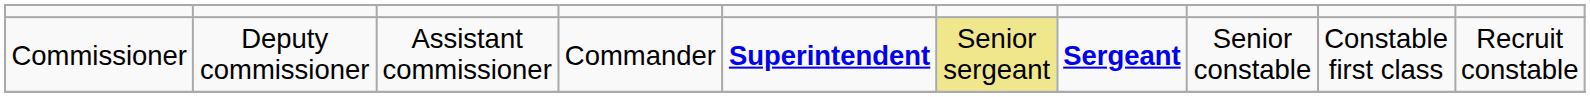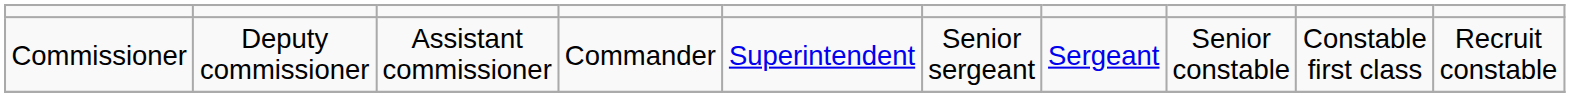(830, 55) bold -> (822, 55) normal
(997, 55) khaki background -> (982, 55) no background
(1122, 55) bold -> (1104, 55) normal
